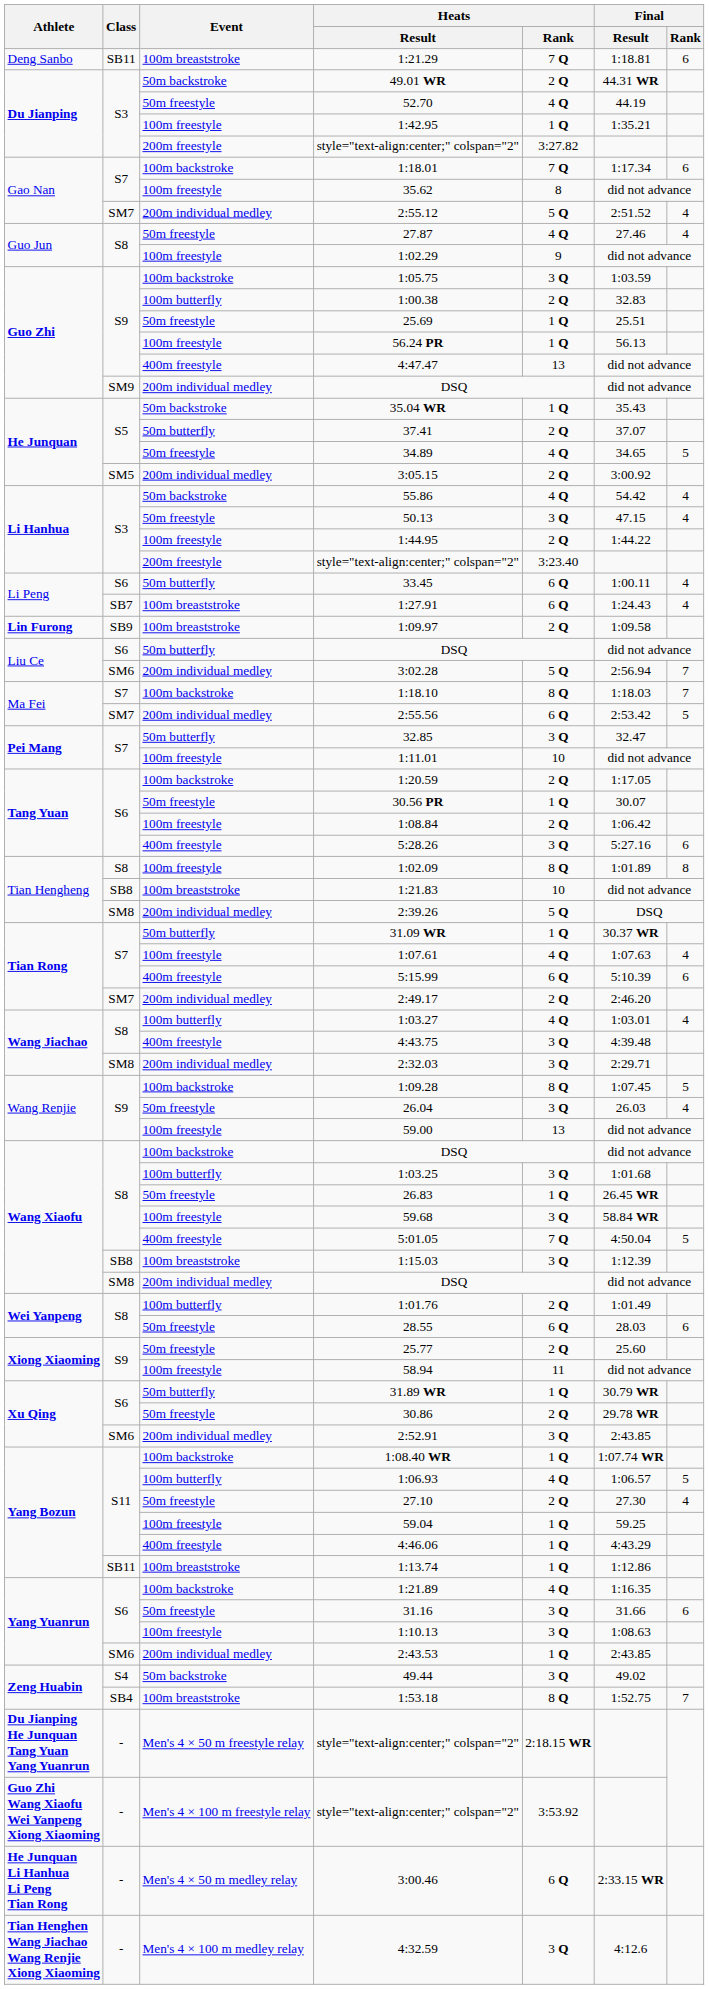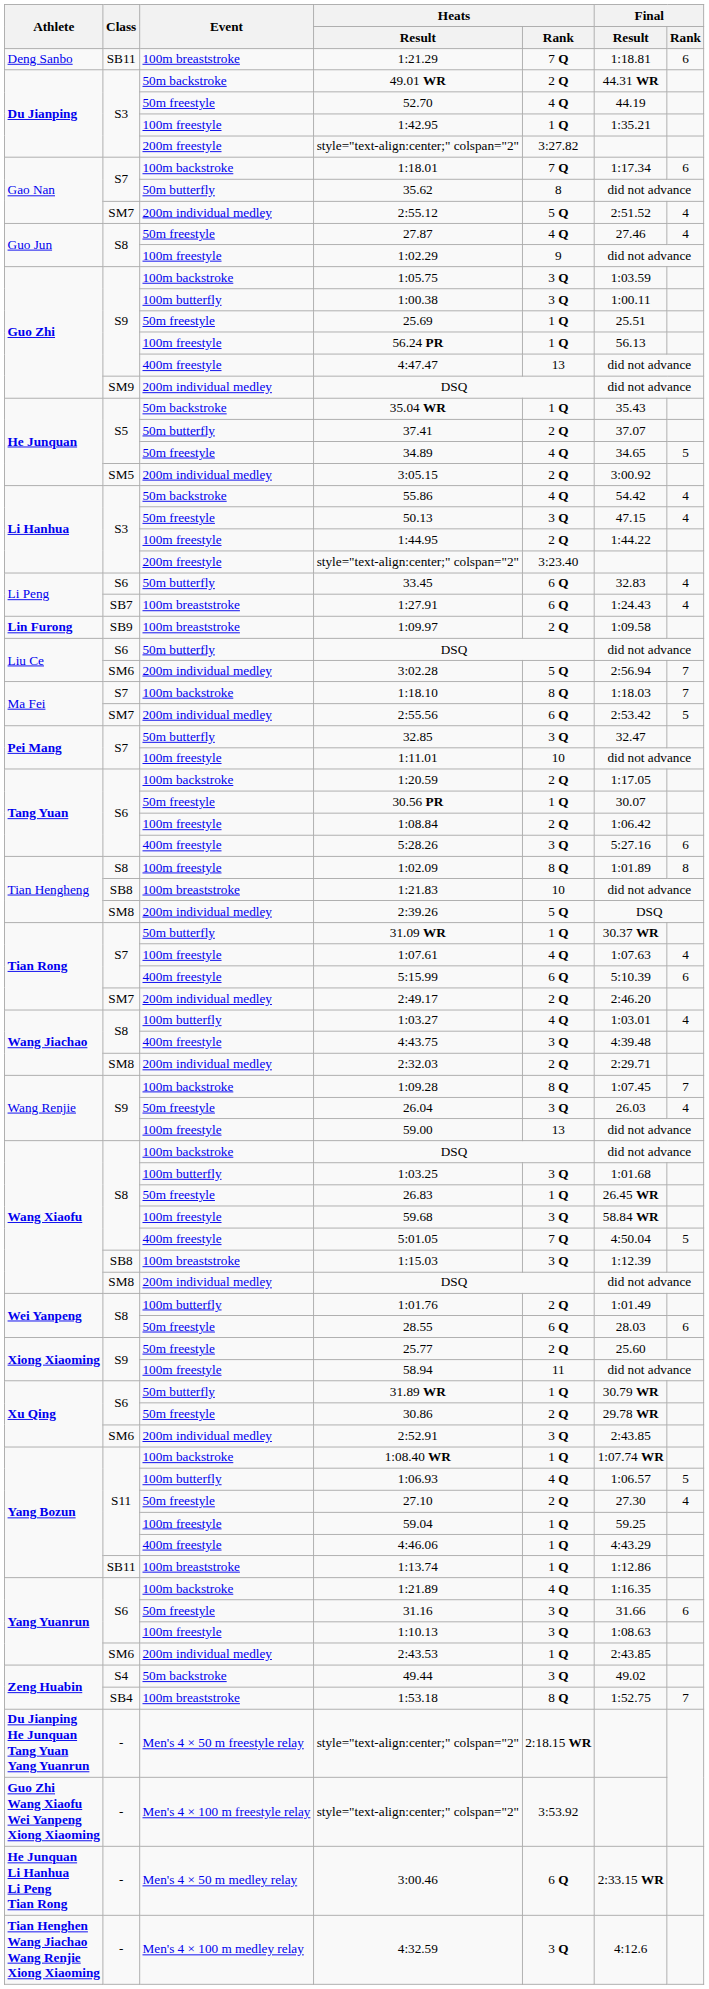(182, 190) 100m freestyle -> (179, 190) 50m butterfly
(558, 299) 2 Q -> (558, 299) 3 Q
(631, 299) 32.83 -> (631, 299) 1:00.11
(631, 583) 1:00.11 -> (631, 583) 32.83
(558, 1064) 3 Q -> (558, 1064) 2 Q
(686, 1086) 5 -> (686, 1086) 7
